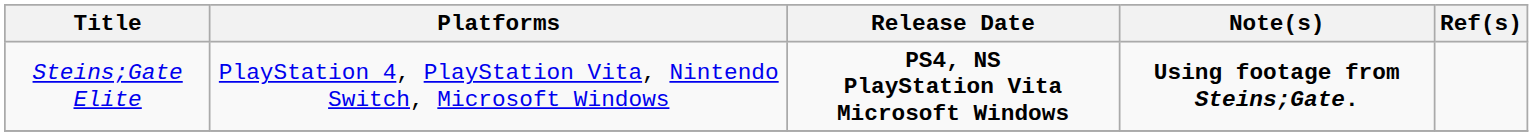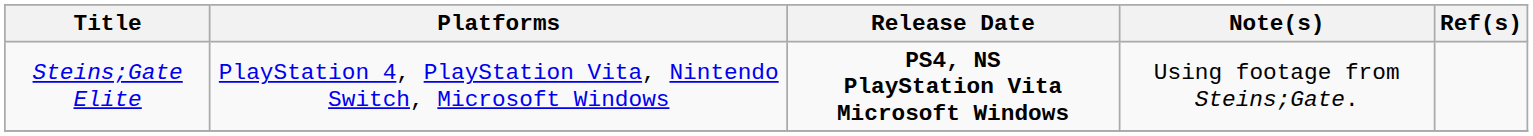(1277, 87) bold -> (1277, 87) normal
